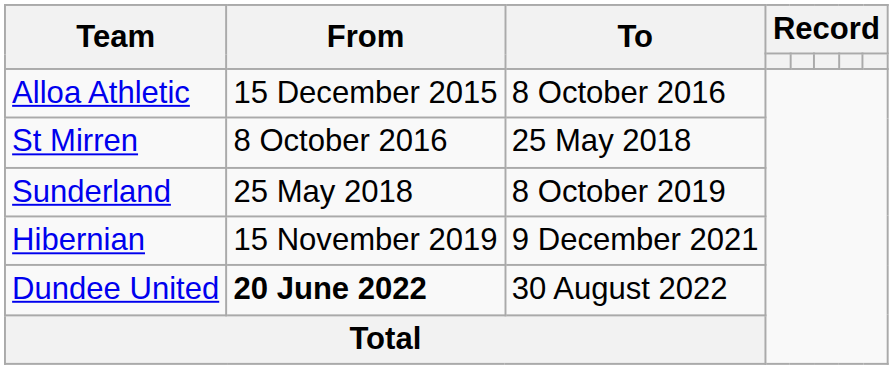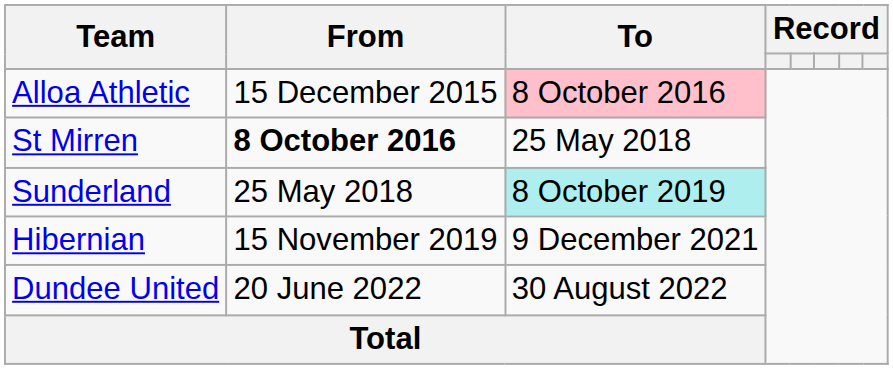(619, 92) no background -> (619, 92) pink background
(341, 141) normal -> (345, 141) bold
(619, 191) no background -> (619, 191) paleturquoise background
(330, 289) bold -> (328, 289) normal
